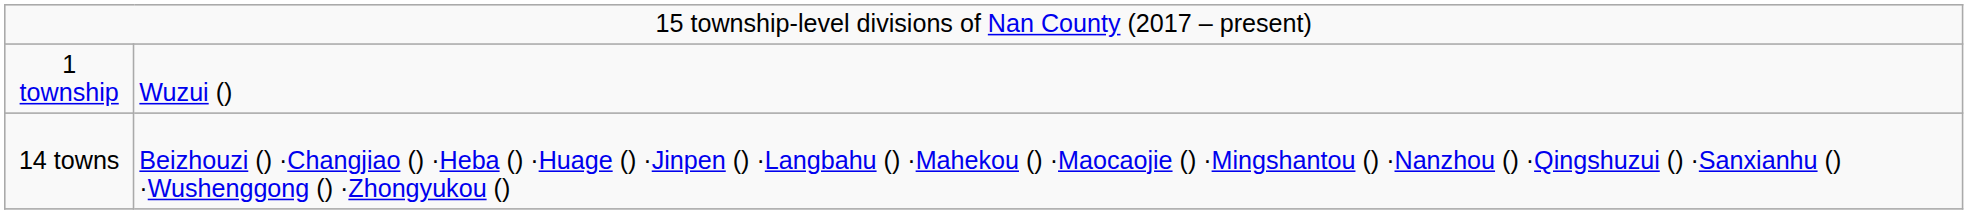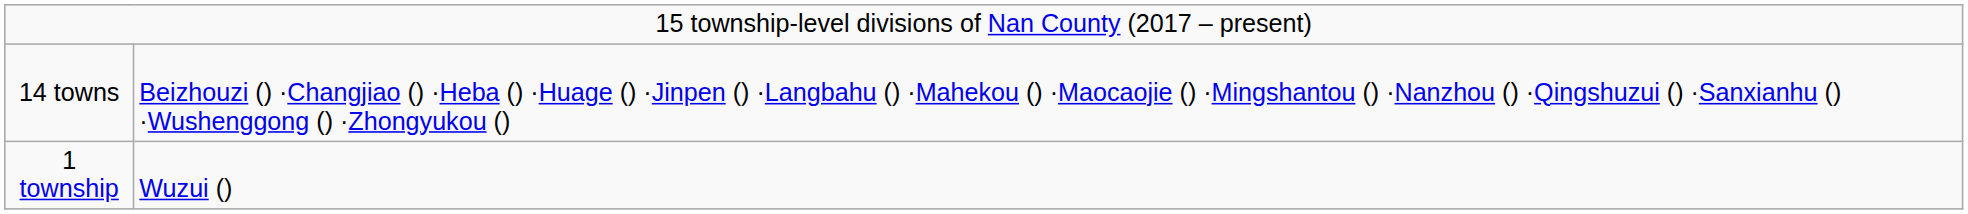rows swapped: (69, 160) <-> (69, 78)
